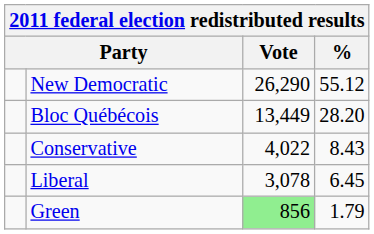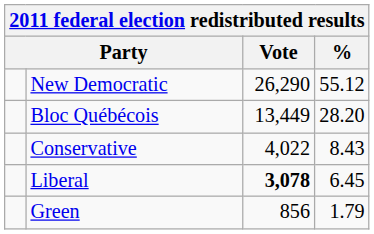(287, 180) normal -> (287, 180) bold
(295, 212) lightgreen background -> (295, 212) no background
